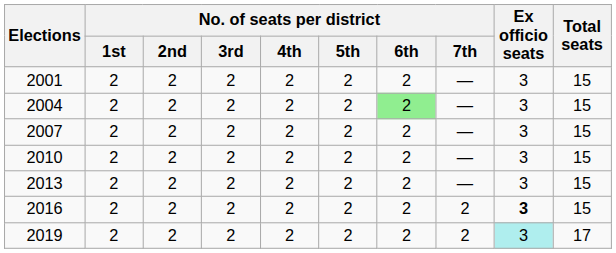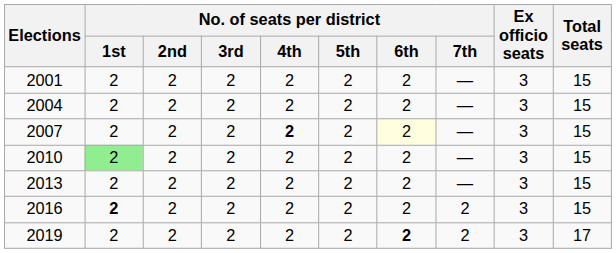(406, 105) lightgreen background -> (406, 105) no background
(289, 131) normal -> (289, 131) bold
(406, 131) no background -> (406, 131) lightyellow background
(114, 157) no background -> (114, 157) lightgreen background
(114, 209) normal -> (114, 209) bold
(524, 209) bold -> (524, 209) normal
(406, 235) normal -> (406, 235) bold
(524, 235) paleturquoise background -> (524, 235) no background
